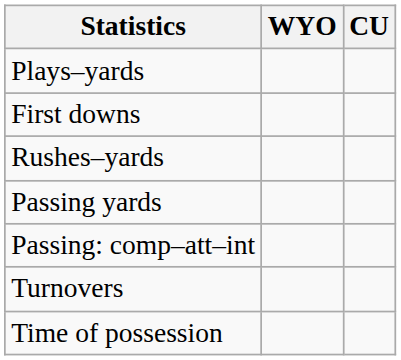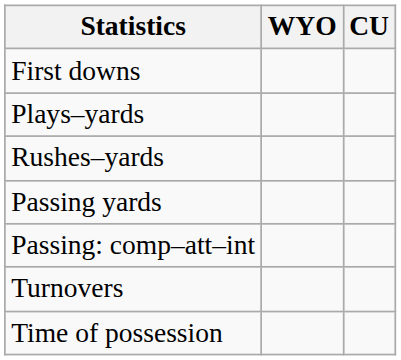rows swapped: (76, 114) <-> (78, 70)
